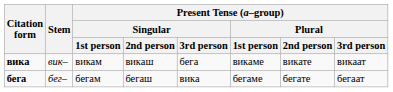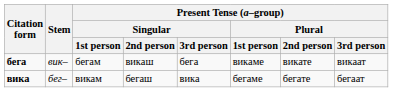(18, 62) вика -> (17, 62) бега
(89, 62) викам -> (88, 62) бегам
(17, 78) бега -> (18, 78) вика
(88, 78) бегам -> (89, 78) викам
